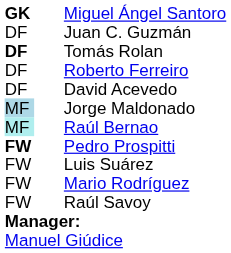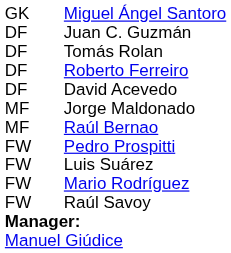(18, 13) bold -> (17, 13) normal
(16, 51) bold -> (16, 51) normal
(17, 108) lightblue background -> (17, 108) no background
(17, 127) paleturquoise background -> (17, 127) no background
(18, 146) bold -> (18, 146) normal
